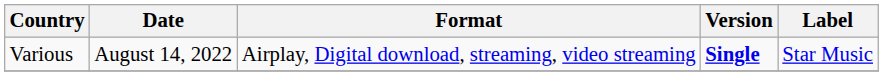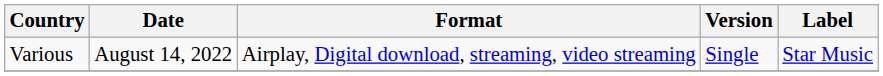(732, 53) bold -> (732, 53) normal
